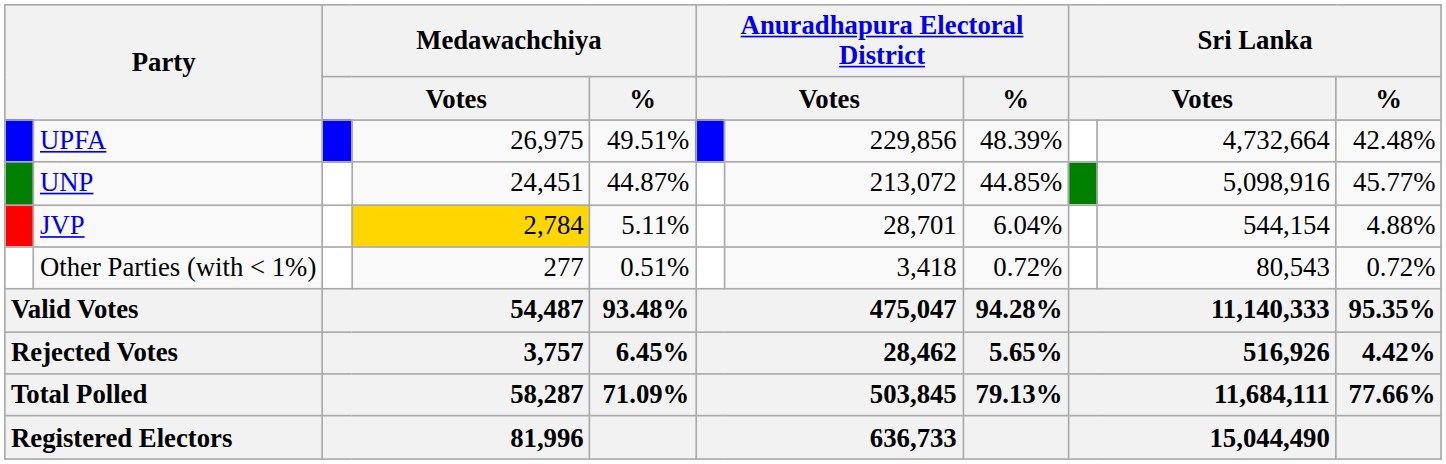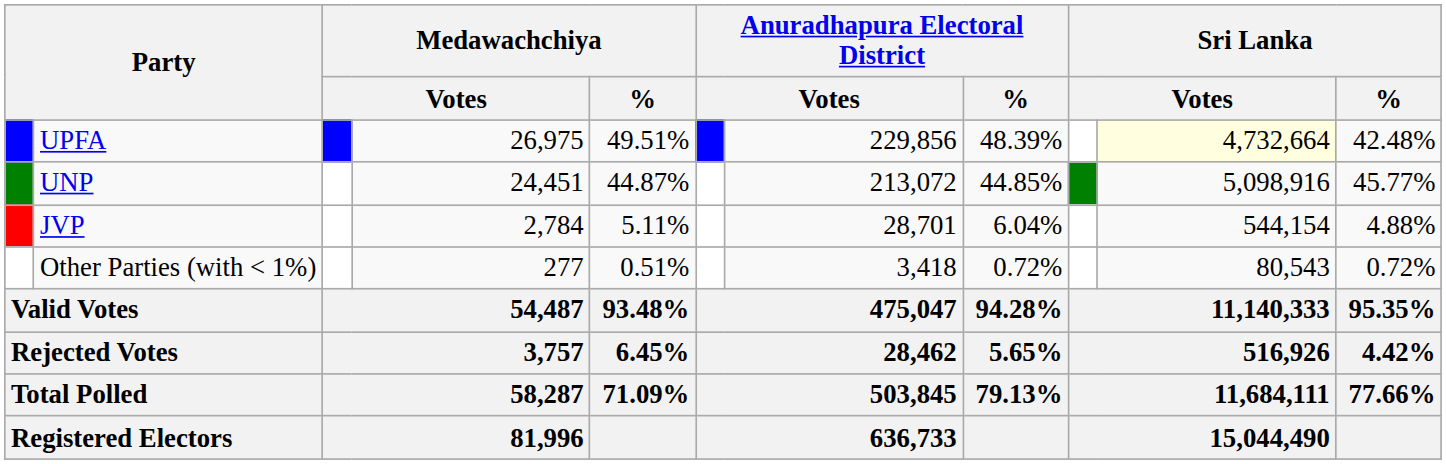(1276, 140) no background -> (1276, 140) lightyellow background
(554, 225) gold background -> (554, 225) no background
